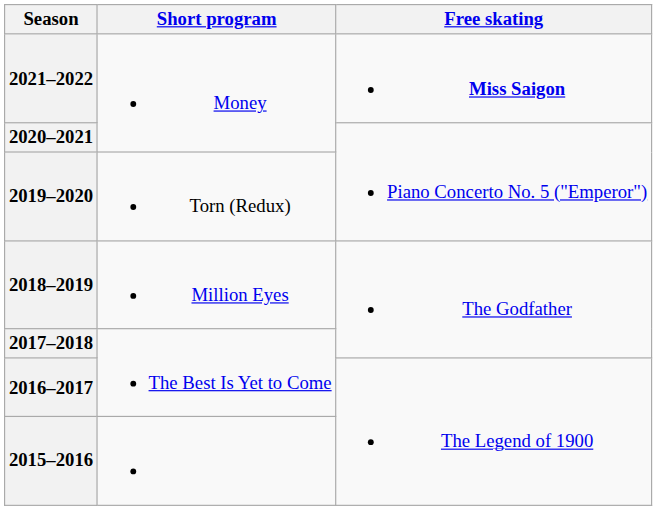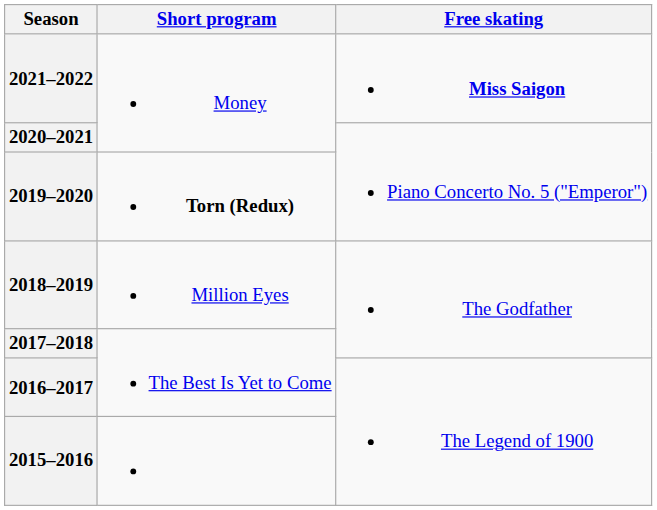(217, 207) normal -> (217, 207) bold
